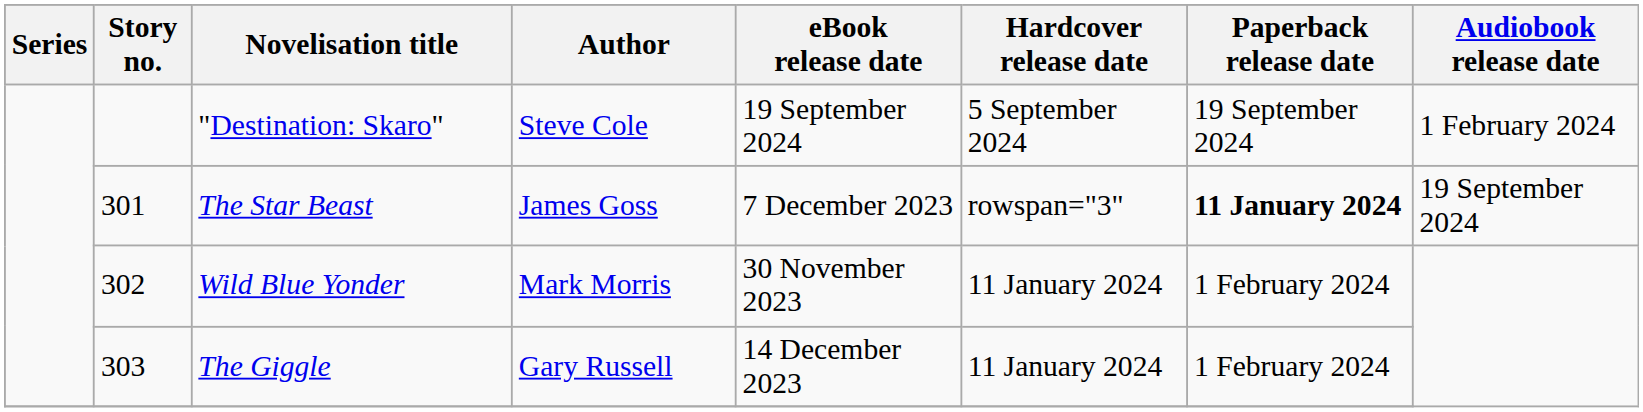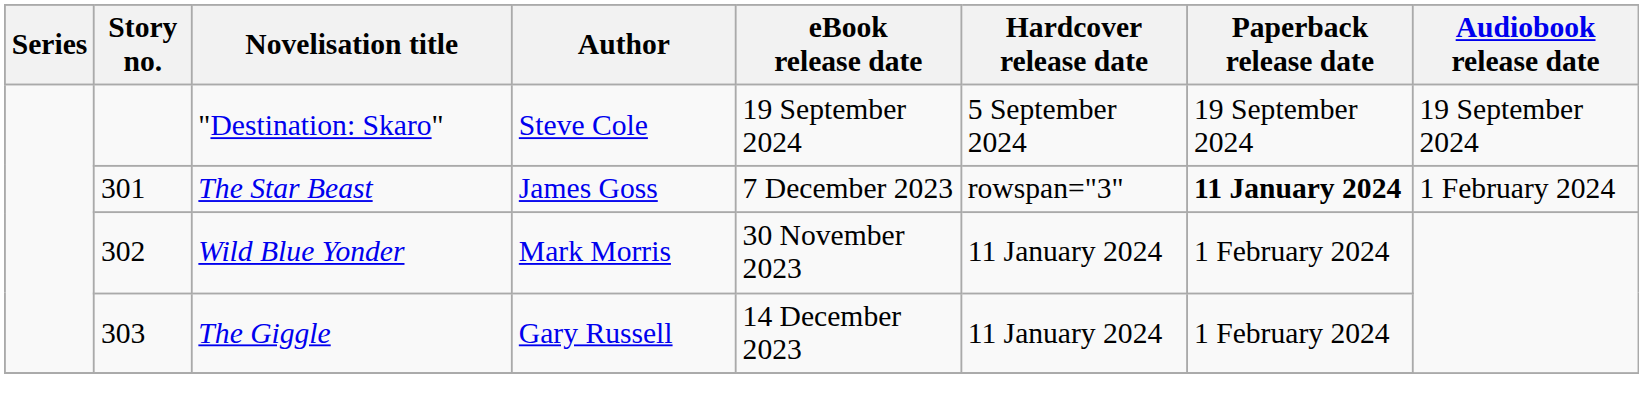(1517, 124) 1 February 2024 -> (1501, 124) 19 September 2024
(1501, 205) 19 September 2024 -> (1517, 188) 1 February 2024
